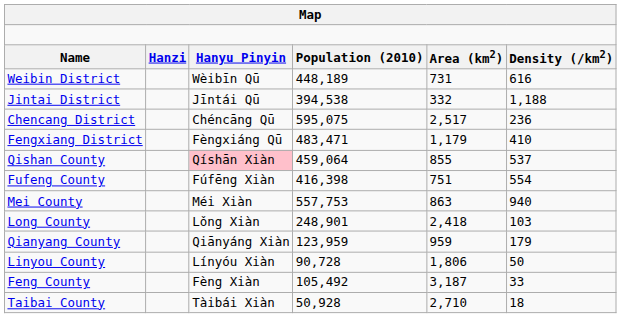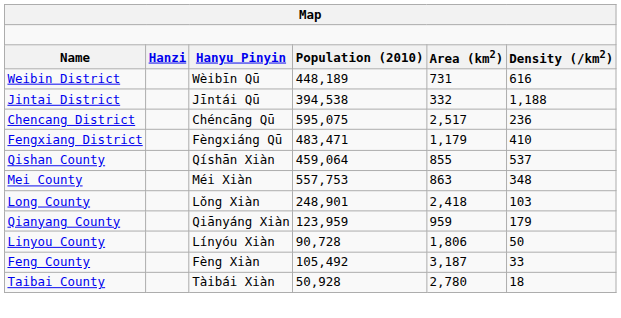(233, 160) pink background -> (233, 160) no background
- row: (56, 181)
(521, 201) 940 -> (521, 181) 348
(448, 303) 2,710 -> (448, 282) 2,780
